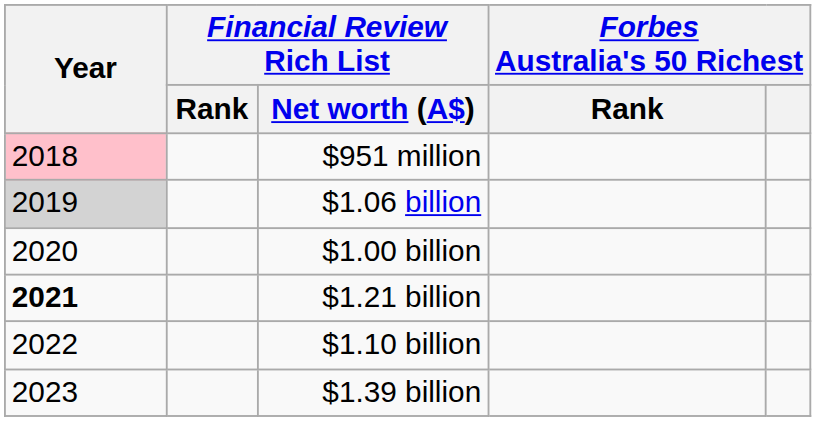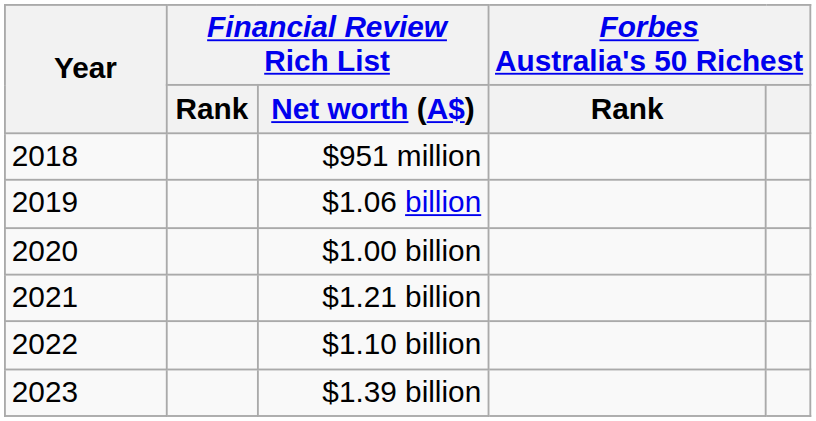(45, 155) pink background -> (45, 155) no background
(45, 203) lightgrey background -> (45, 203) no background
(45, 297) bold -> (45, 297) normal
